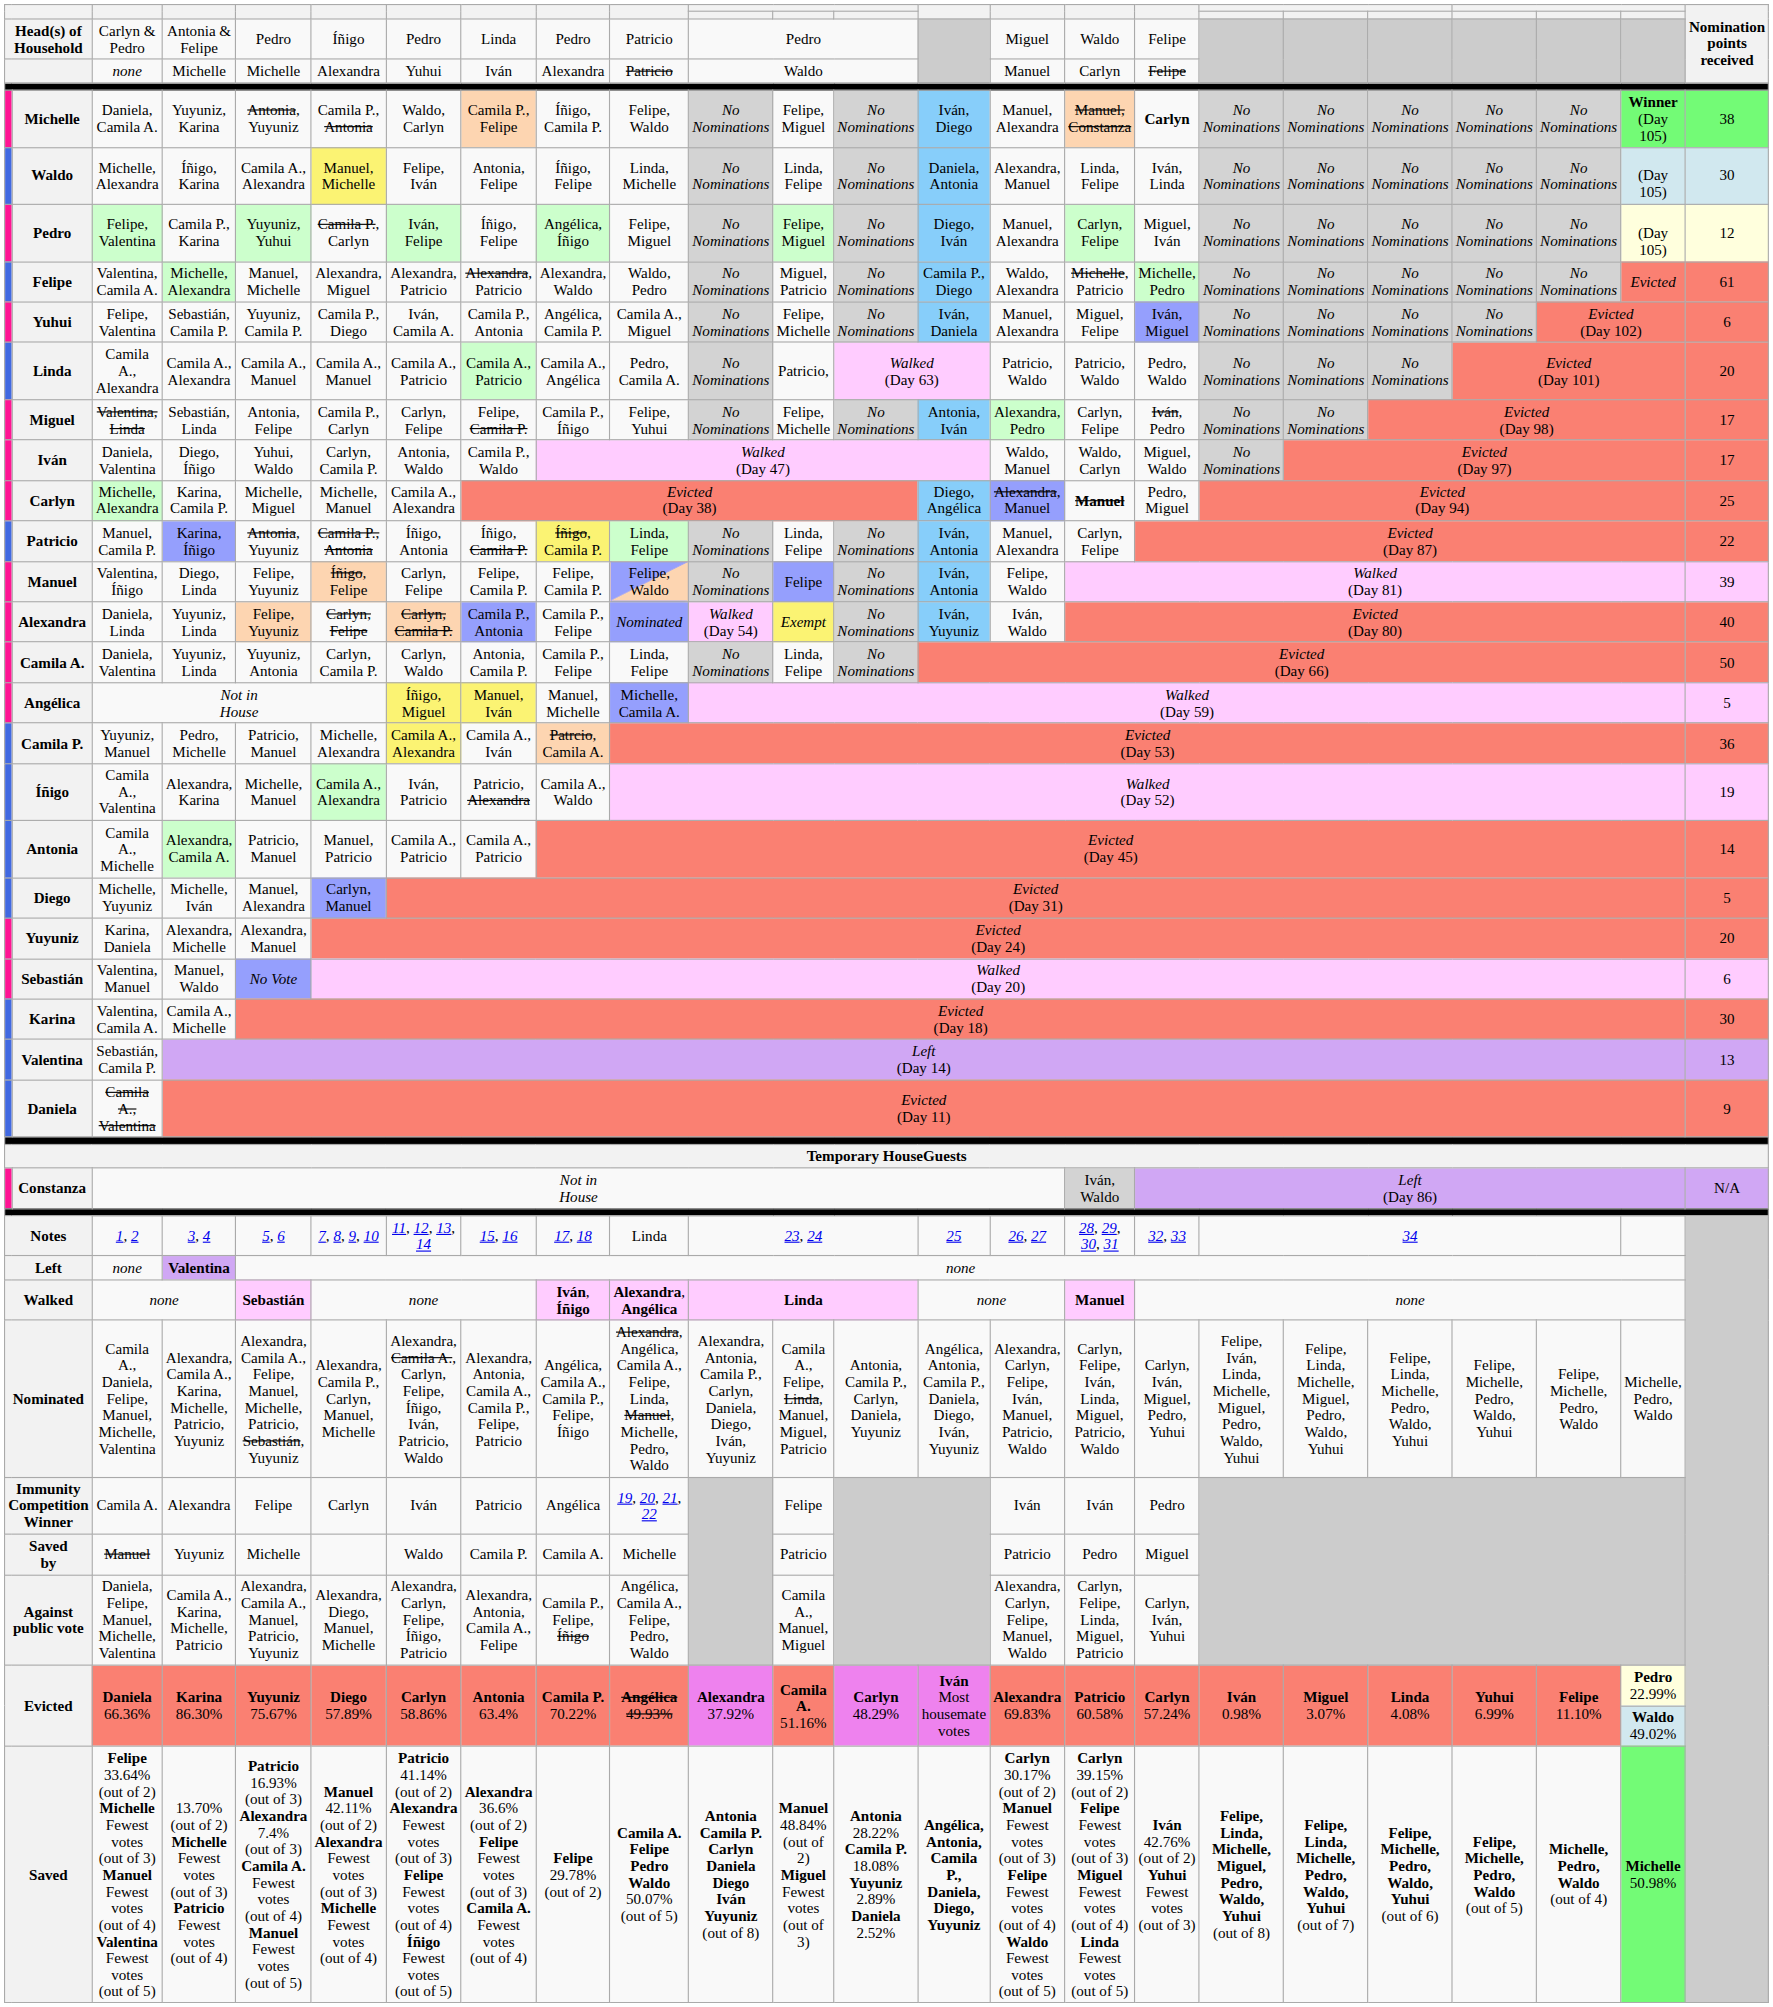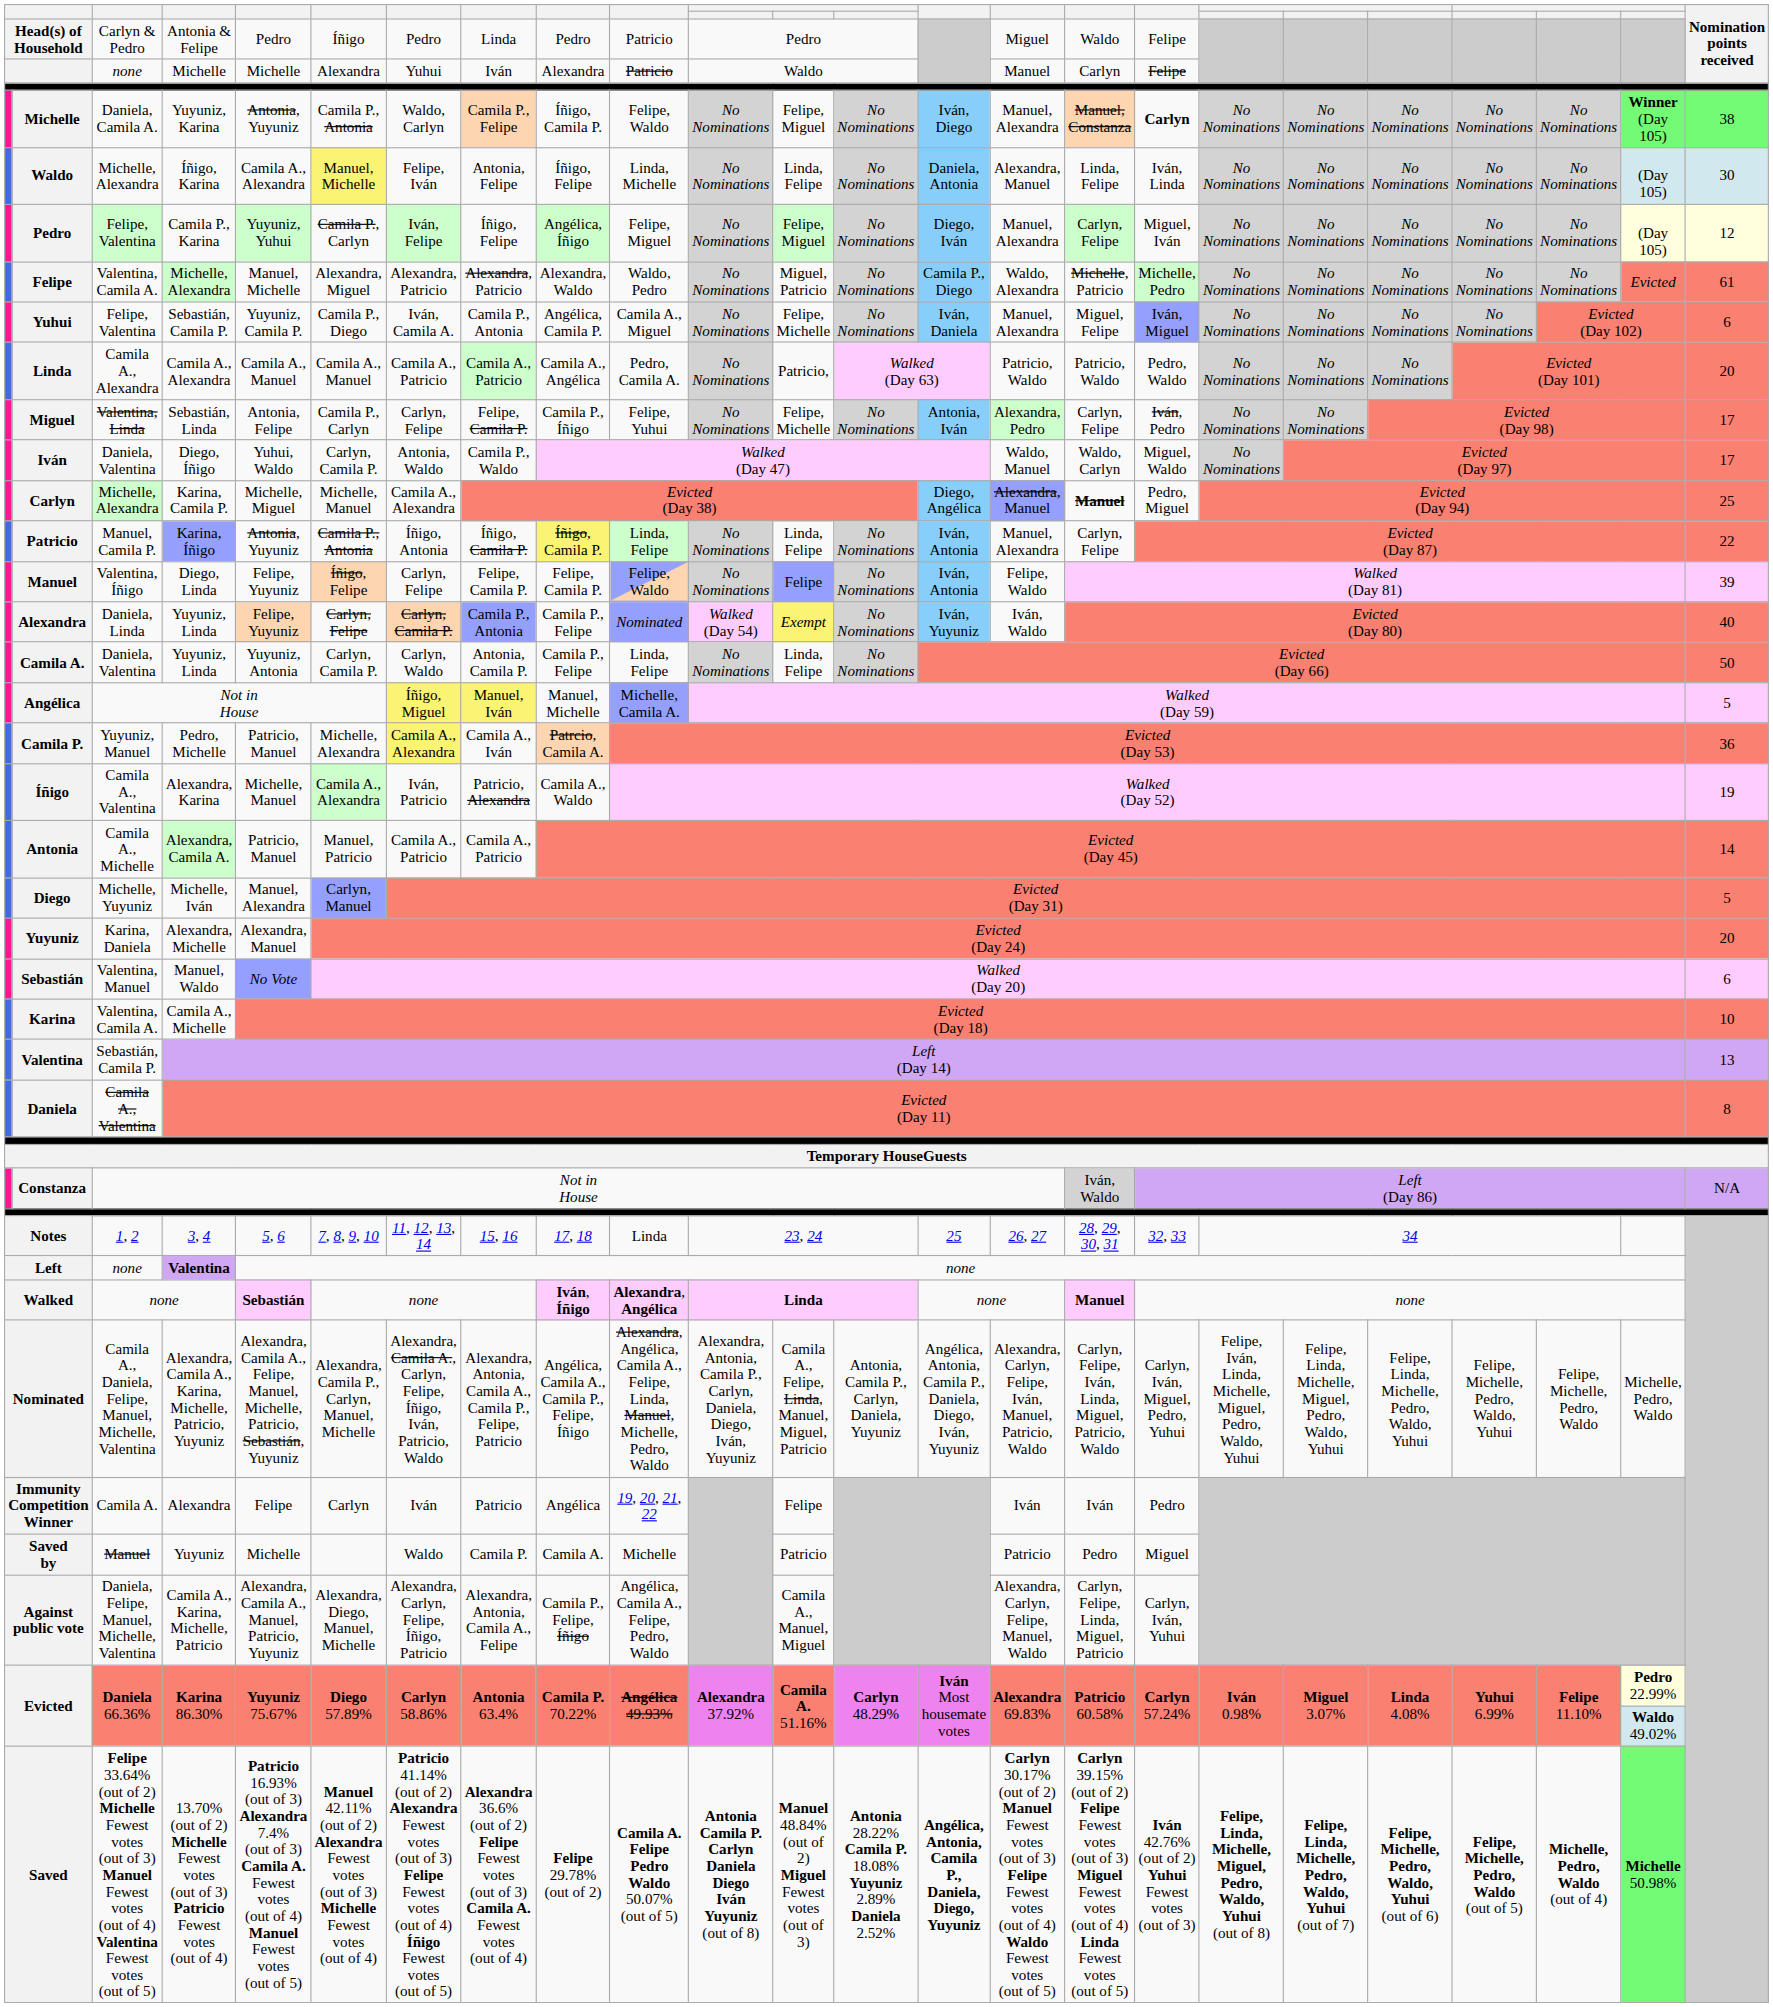(1727, 1019) 30 -> (1727, 1019) 10
(1727, 1108) 9 -> (1727, 1108) 8
